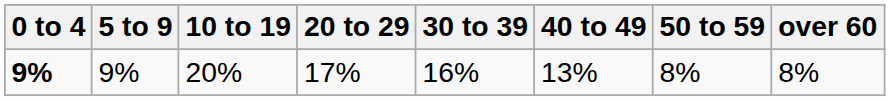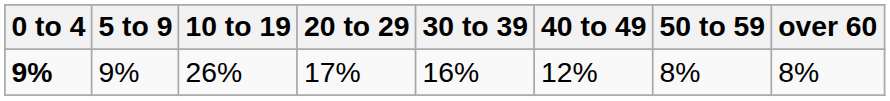(214, 71) 20% -> (214, 71) 26%
(569, 71) 13% -> (569, 71) 12%
